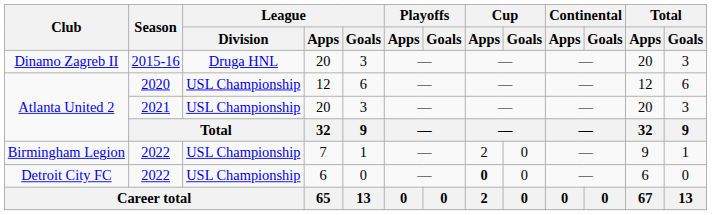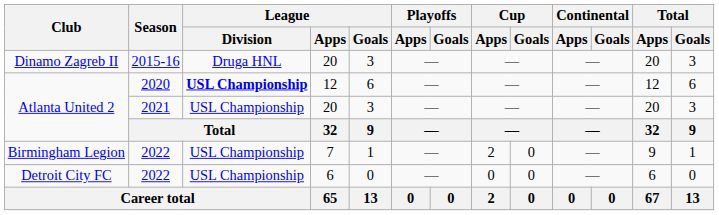(243, 84) normal -> (247, 84) bold
(484, 175) bold -> (491, 175) normal
